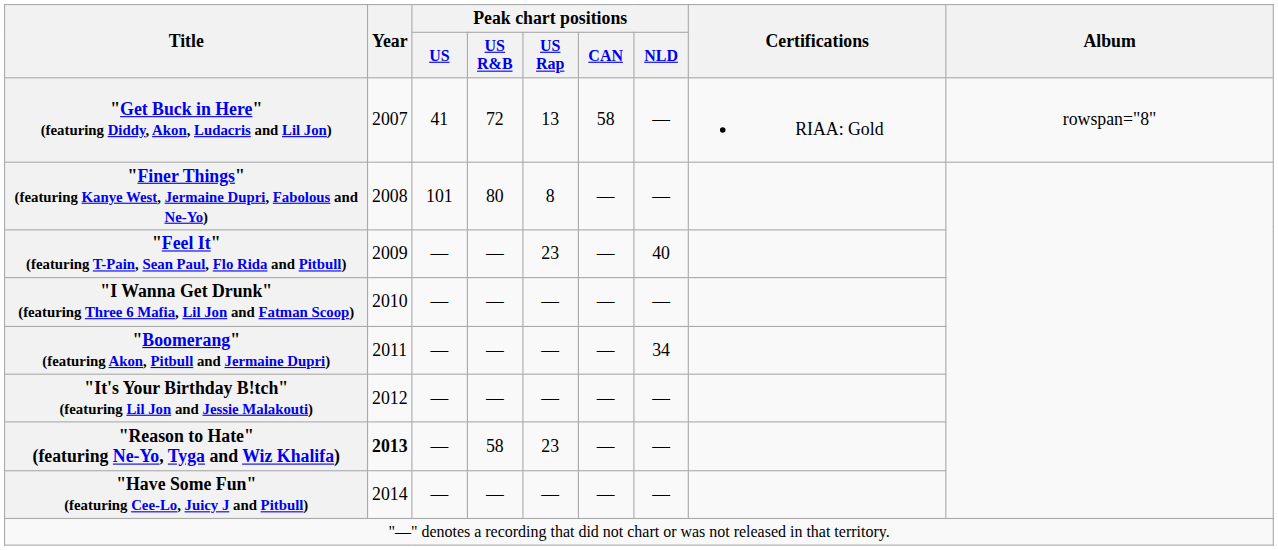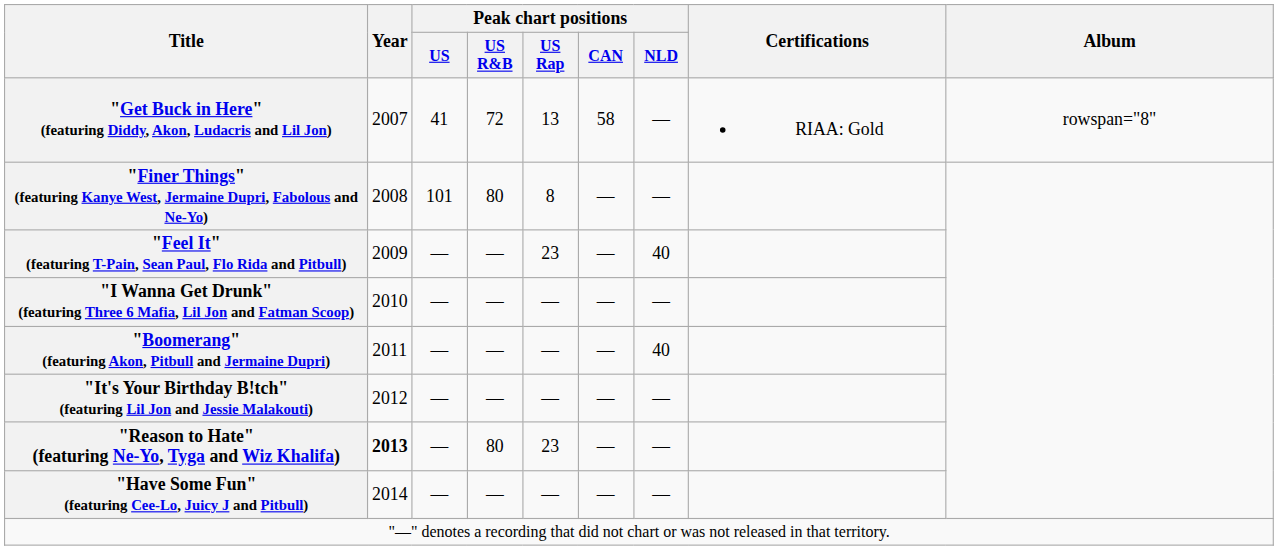(661, 350) 34 -> (661, 350) 40
(495, 446) 58 -> (495, 446) 80
